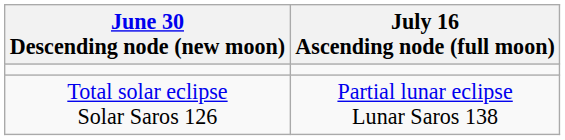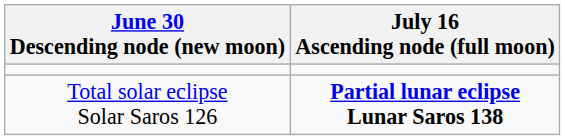(425, 104) normal -> (425, 104) bold
